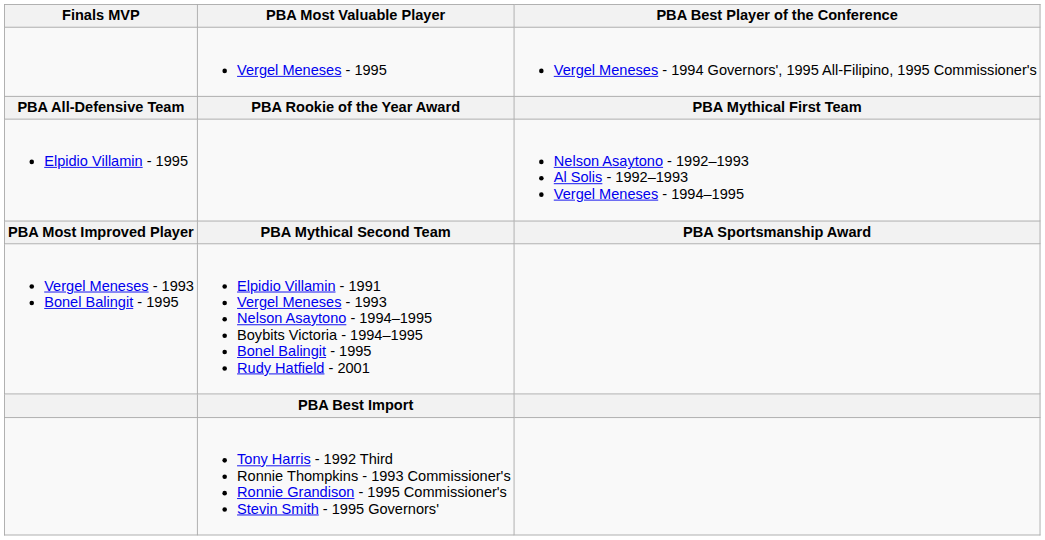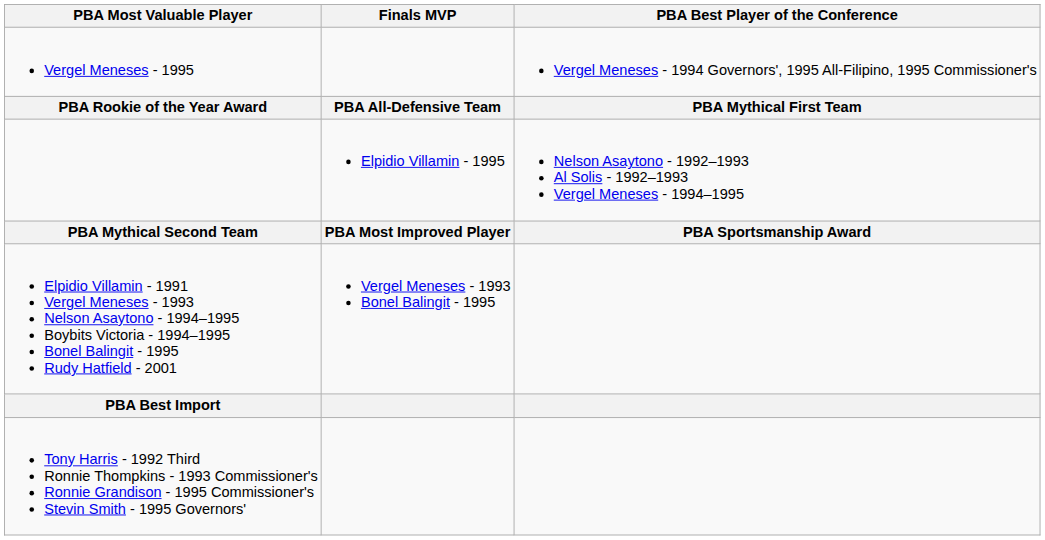columns swapped: (356, 16) <-> (101, 16)
